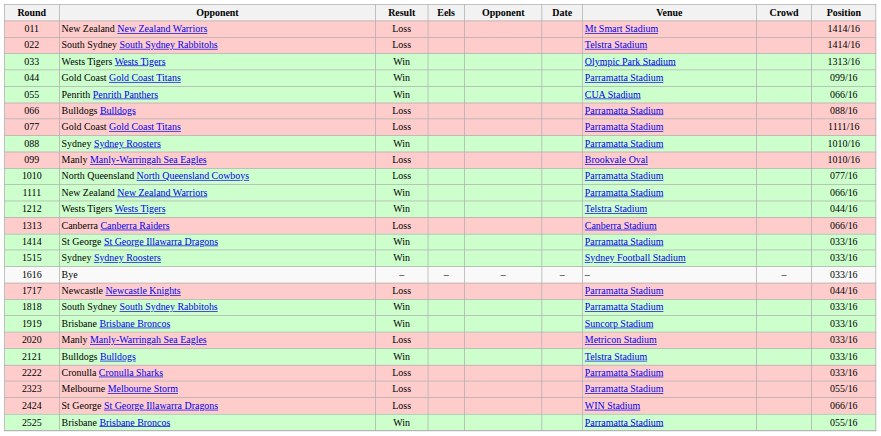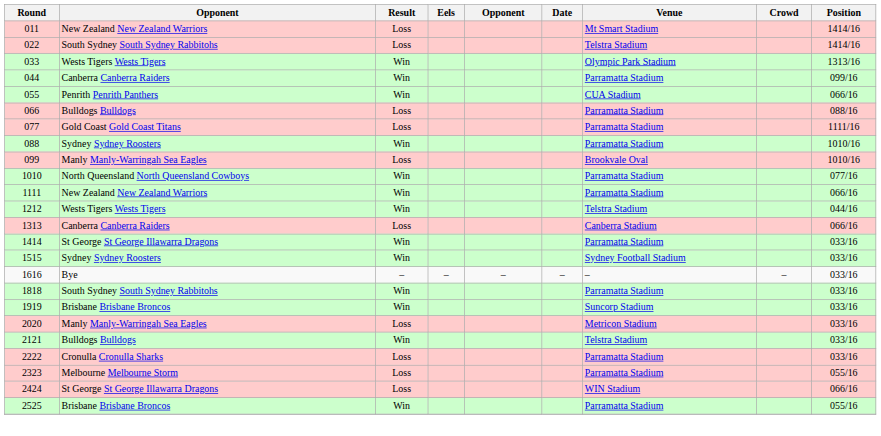(121, 78) Gold Coast Gold Coast Titans -> (116, 78) Canberra Canberra Raiders
(402, 176) Loss -> (402, 176) Win
- row: (32, 291)
